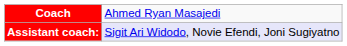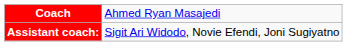(222, 31) lavender background -> (222, 31) no background
